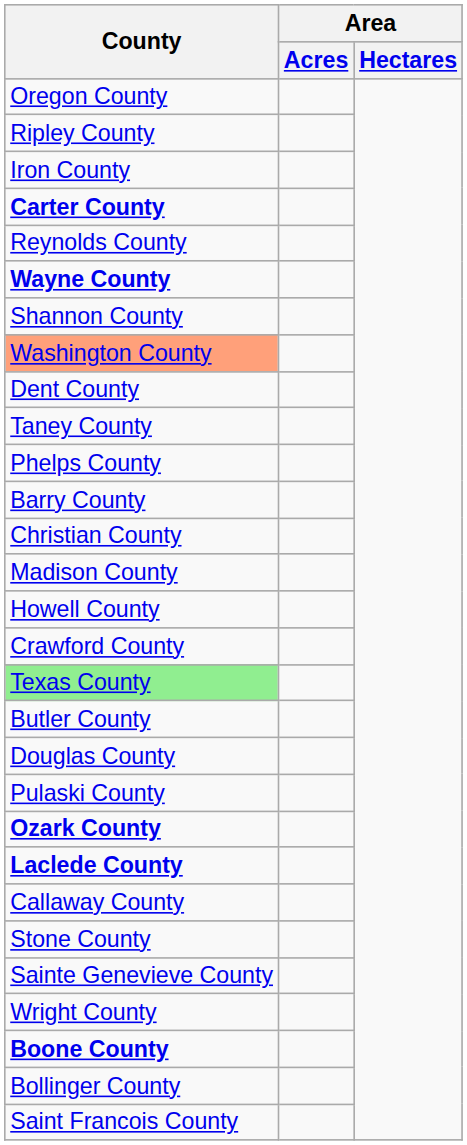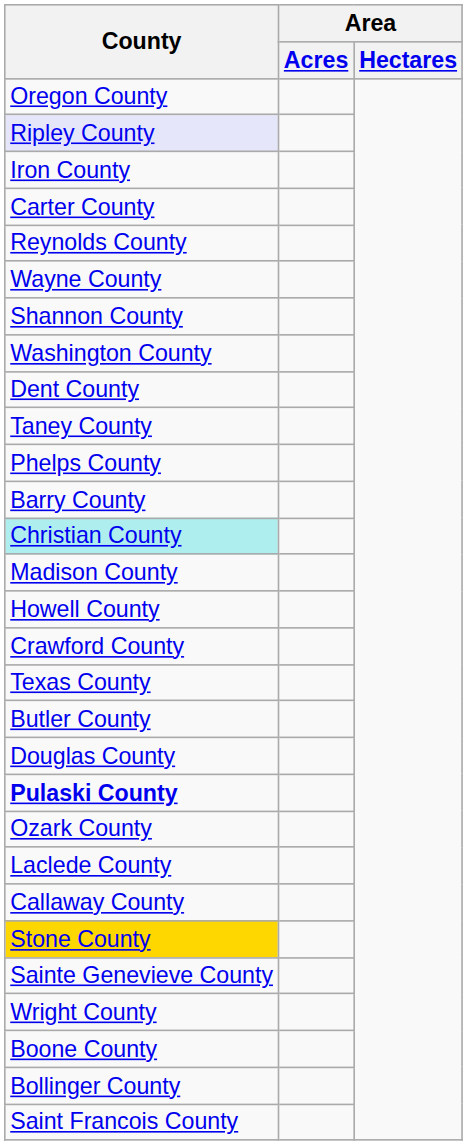(82, 133) no background -> (82, 133) lavender background
(87, 207) bold -> (82, 207) normal
(90, 280) bold -> (86, 280) normal
(111, 353) lightsalmon background -> (111, 353) no background
(96, 536) no background -> (96, 536) paleturquoise background
(80, 683) lightgreen background -> (80, 683) no background
(88, 793) normal -> (94, 793) bold
(86, 829) bold -> (81, 829) normal
(96, 866) bold -> (91, 866) normal
(80, 939) no background -> (80, 939) gold background
(89, 1049) bold -> (84, 1049) normal
